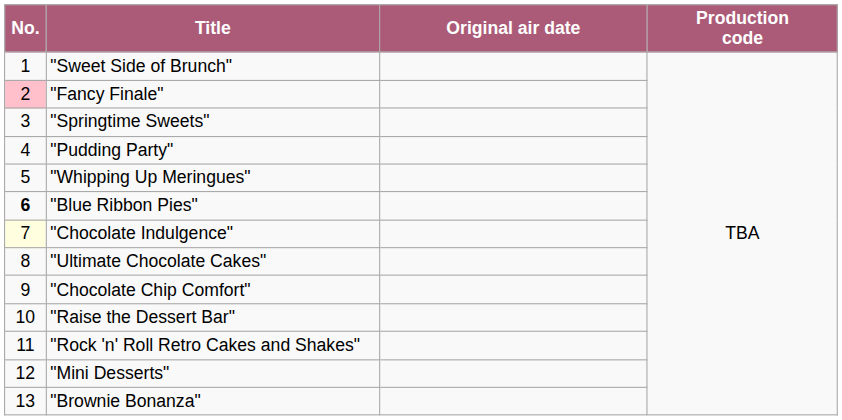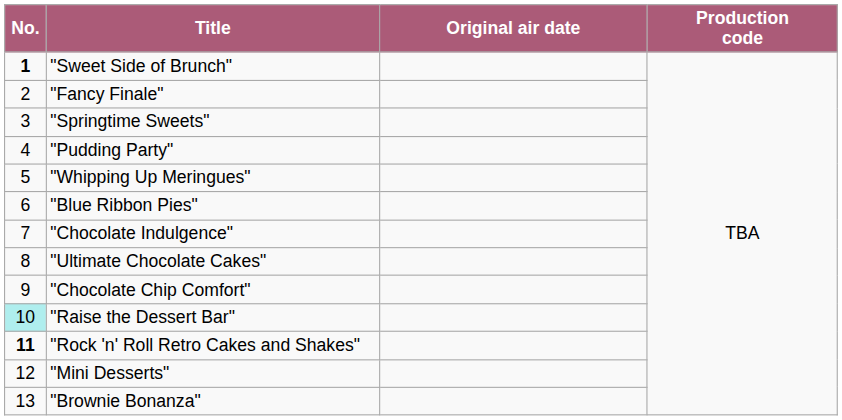(25, 66) normal -> (25, 66) bold
(25, 94) pink background -> (25, 94) no background
(25, 205) bold -> (25, 205) normal
(25, 233) lightyellow background -> (25, 233) no background
(25, 317) no background -> (25, 317) paleturquoise background
(25, 345) normal -> (25, 345) bold
